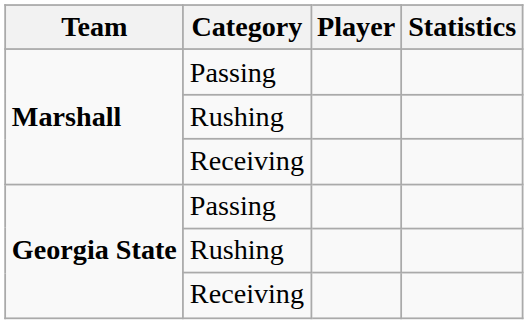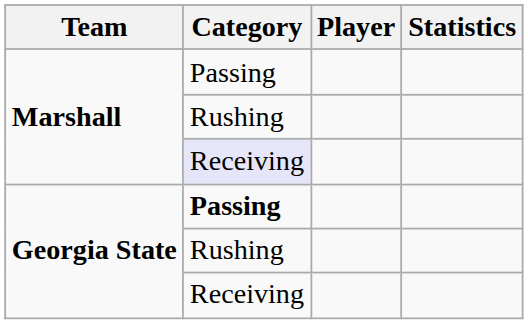(247, 160) no background -> (247, 160) lavender background
(233, 205) normal -> (235, 205) bold
